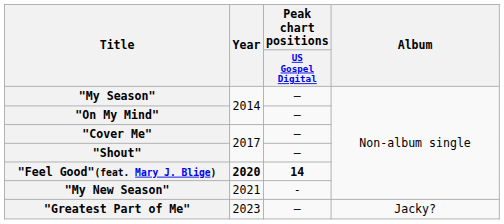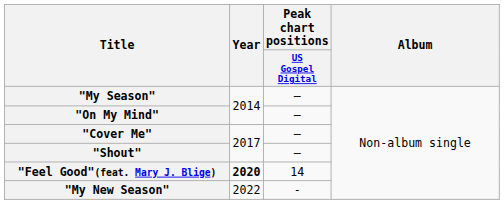(297, 171) bold -> (297, 171) normal
(246, 190) 2021 -> (246, 190) 2022
- row: (117, 209)
